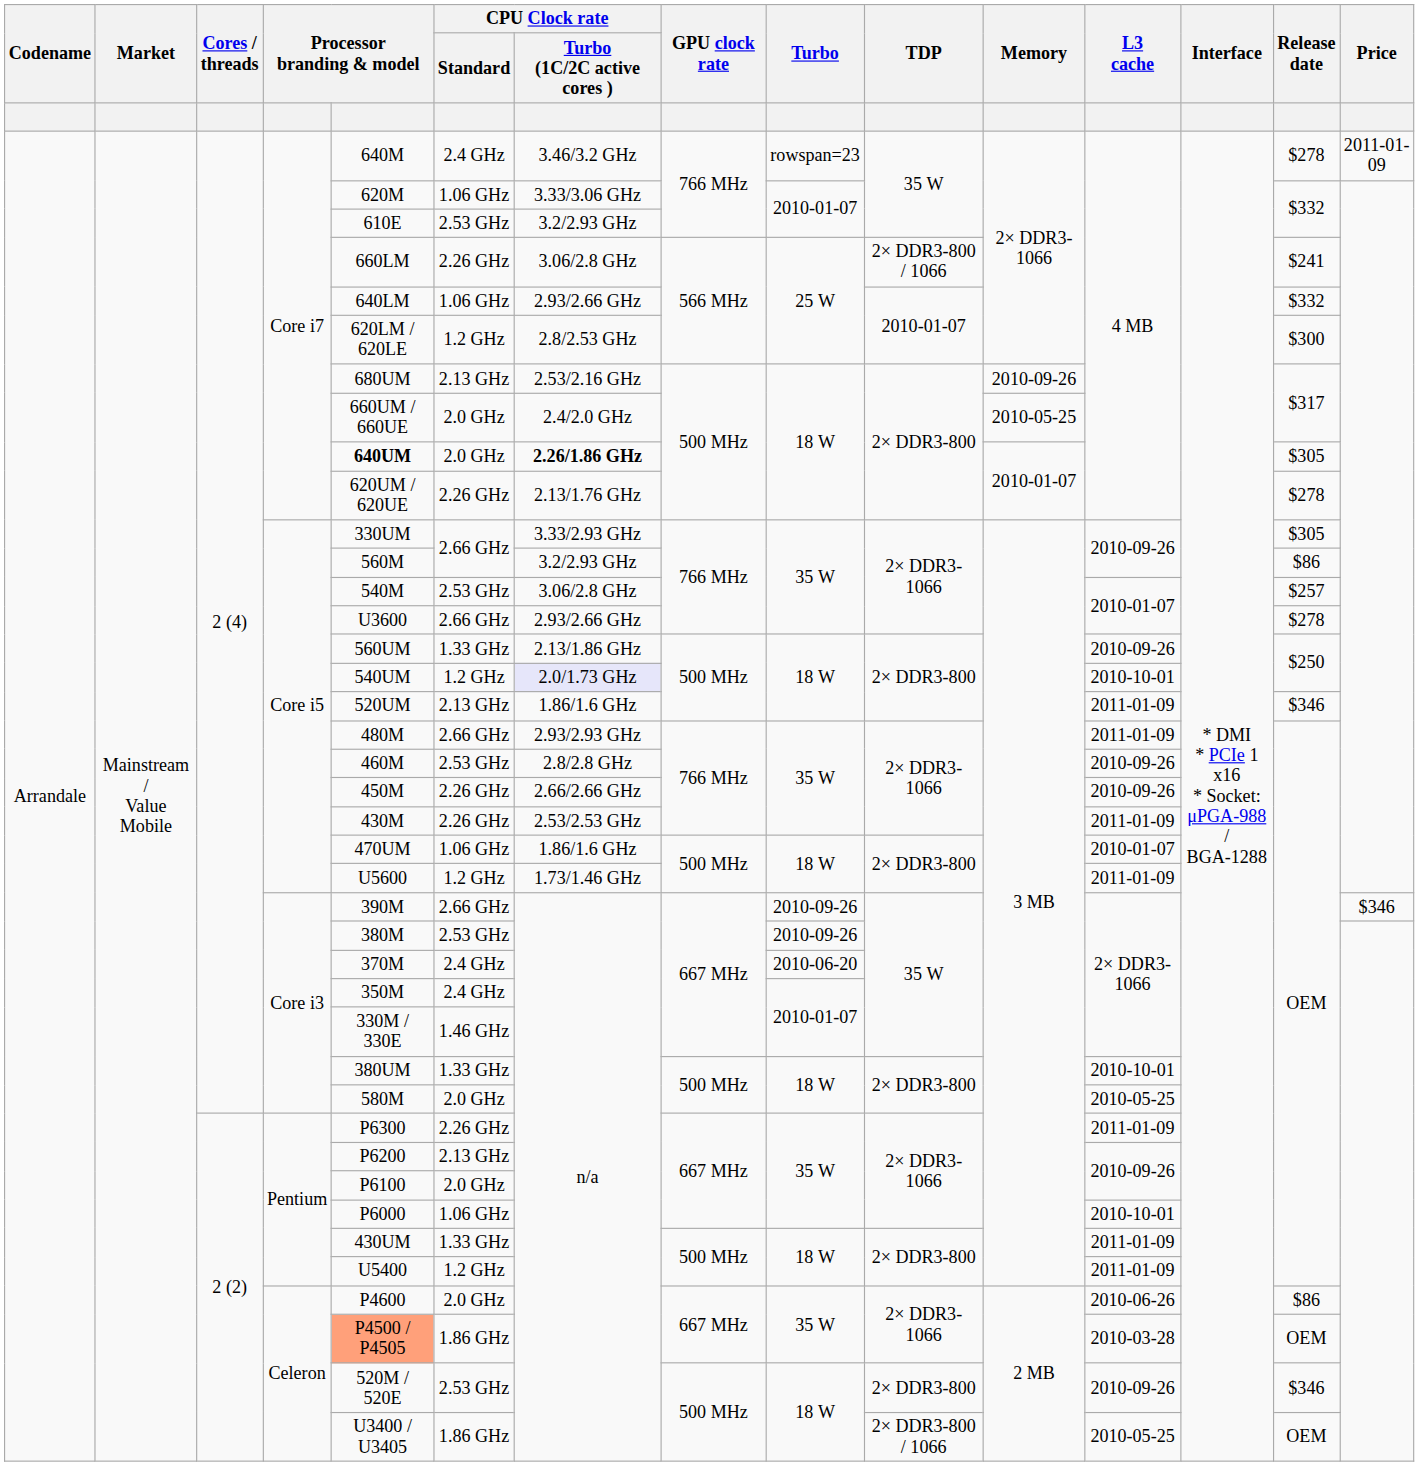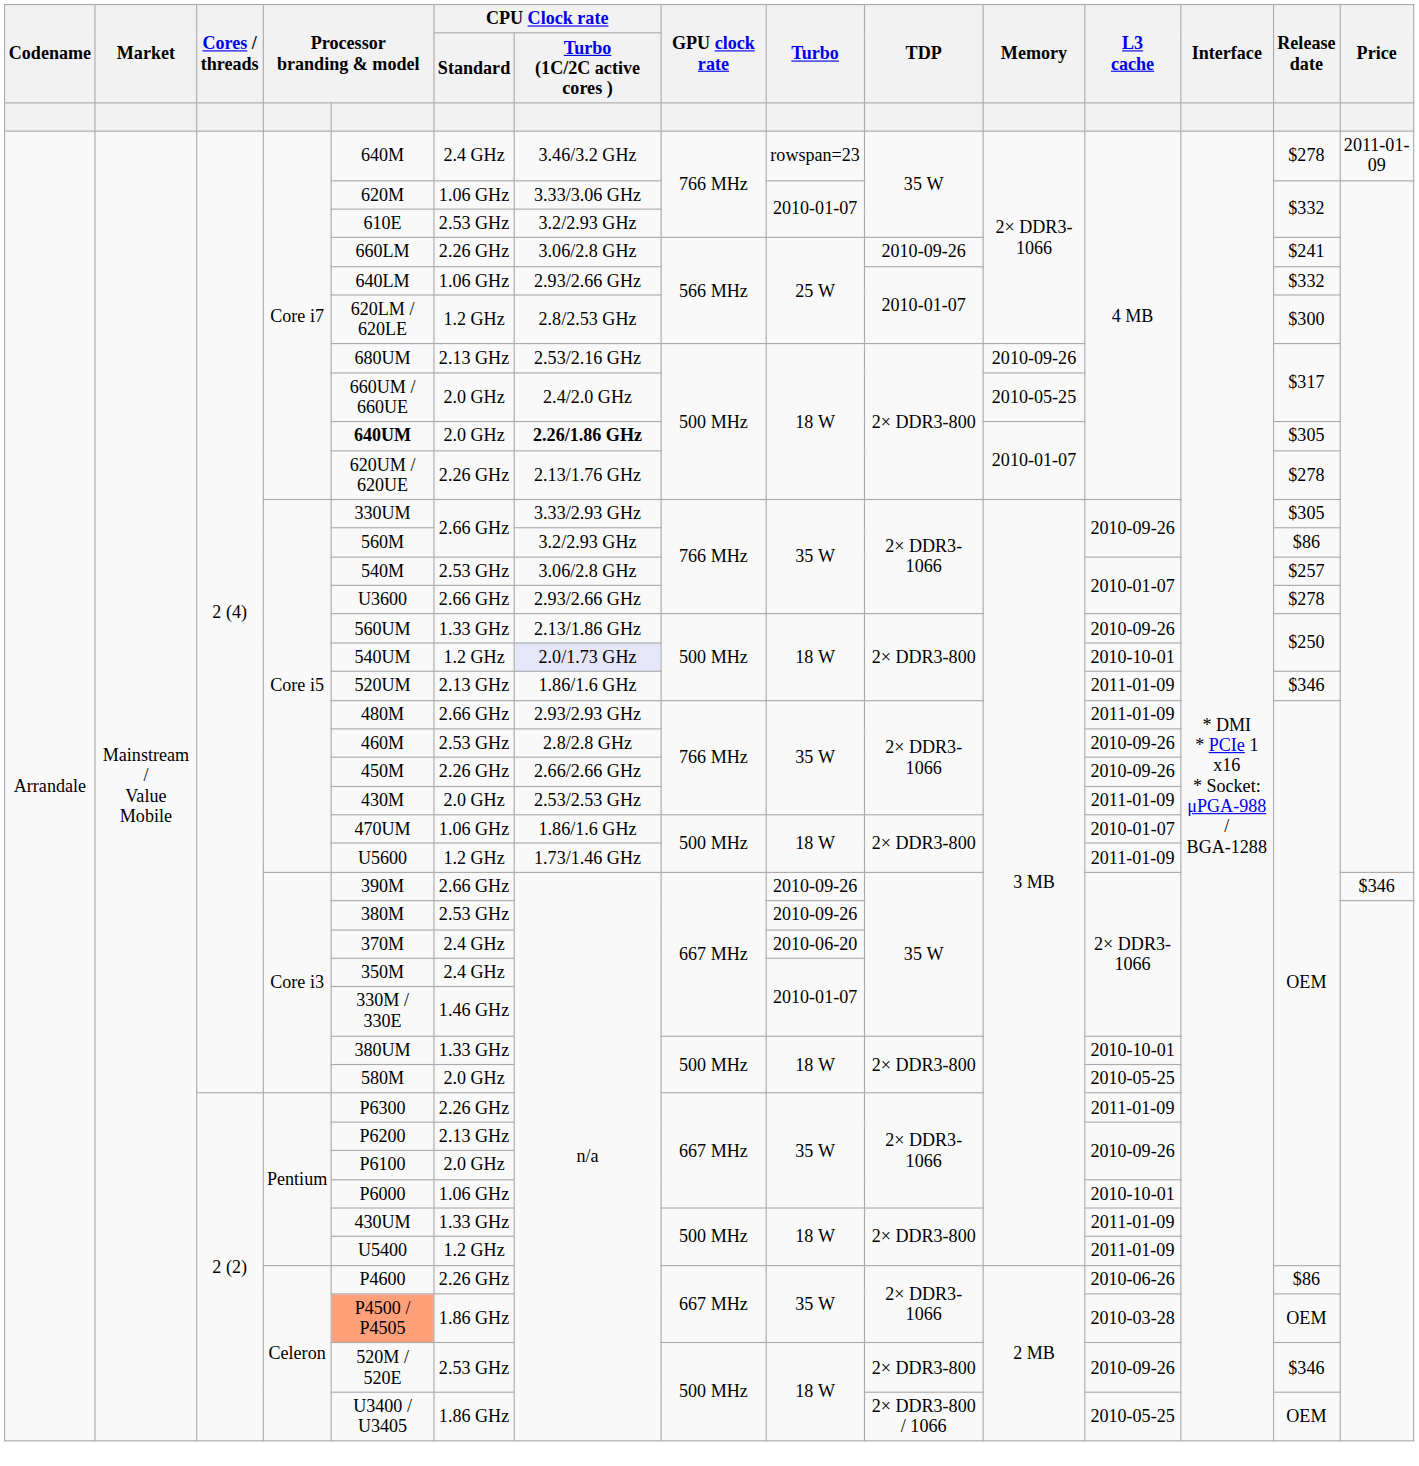(924, 262) 2× DDR3-800 / 1066 -> (924, 251) 2010-09-26
(474, 820) 2.26 GHz -> (474, 800) 2.0 GHz
(474, 1299) 2.0 GHz -> (474, 1279) 2.26 GHz
